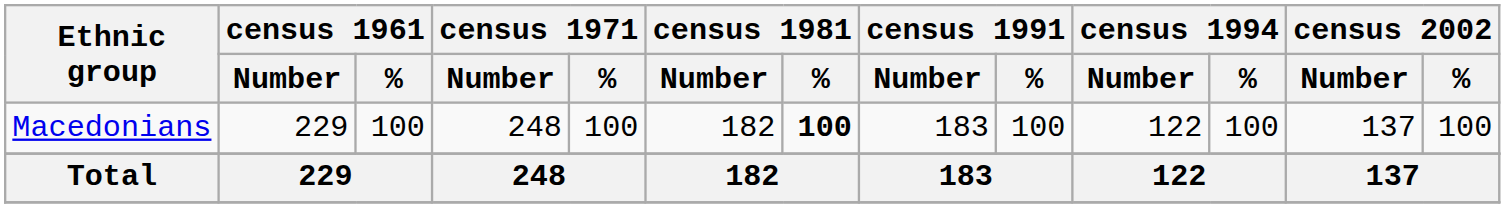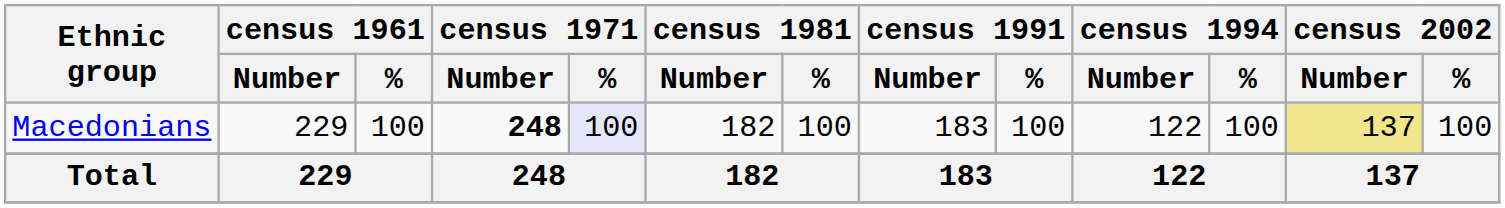(535, 128) normal -> (535, 128) bold
(611, 128) no background -> (611, 128) lavender background
(825, 128) bold -> (825, 128) normal
(1389, 128) no background -> (1389, 128) khaki background
